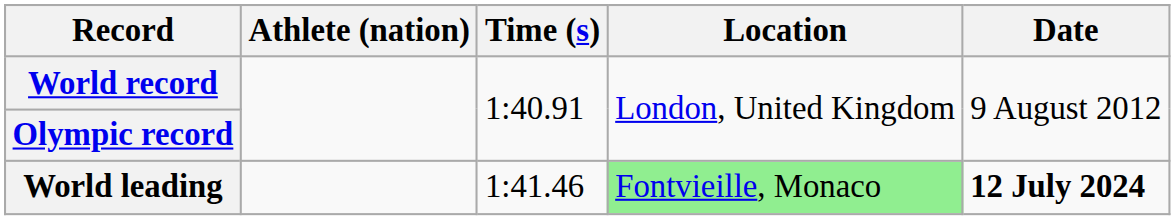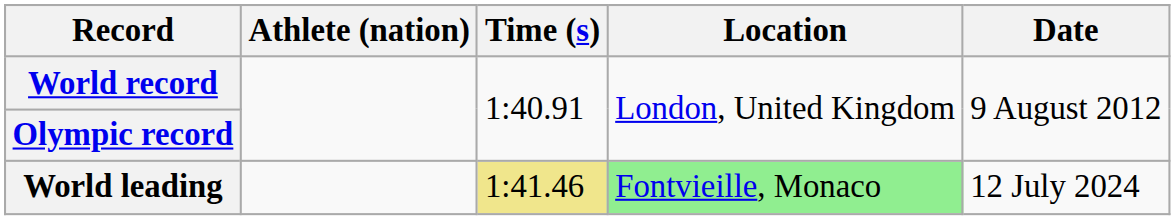(535, 186) no background -> (535, 186) khaki background
(1058, 186) bold -> (1055, 186) normal
